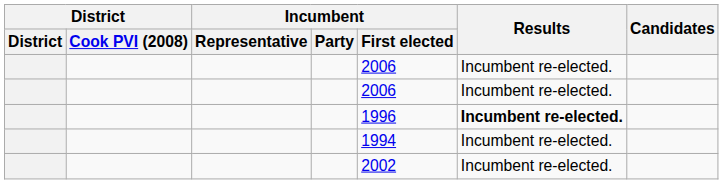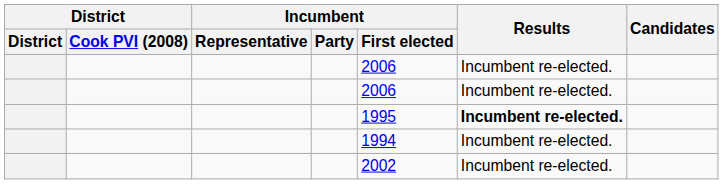(379, 116) 1996 -> (379, 116) 1995
